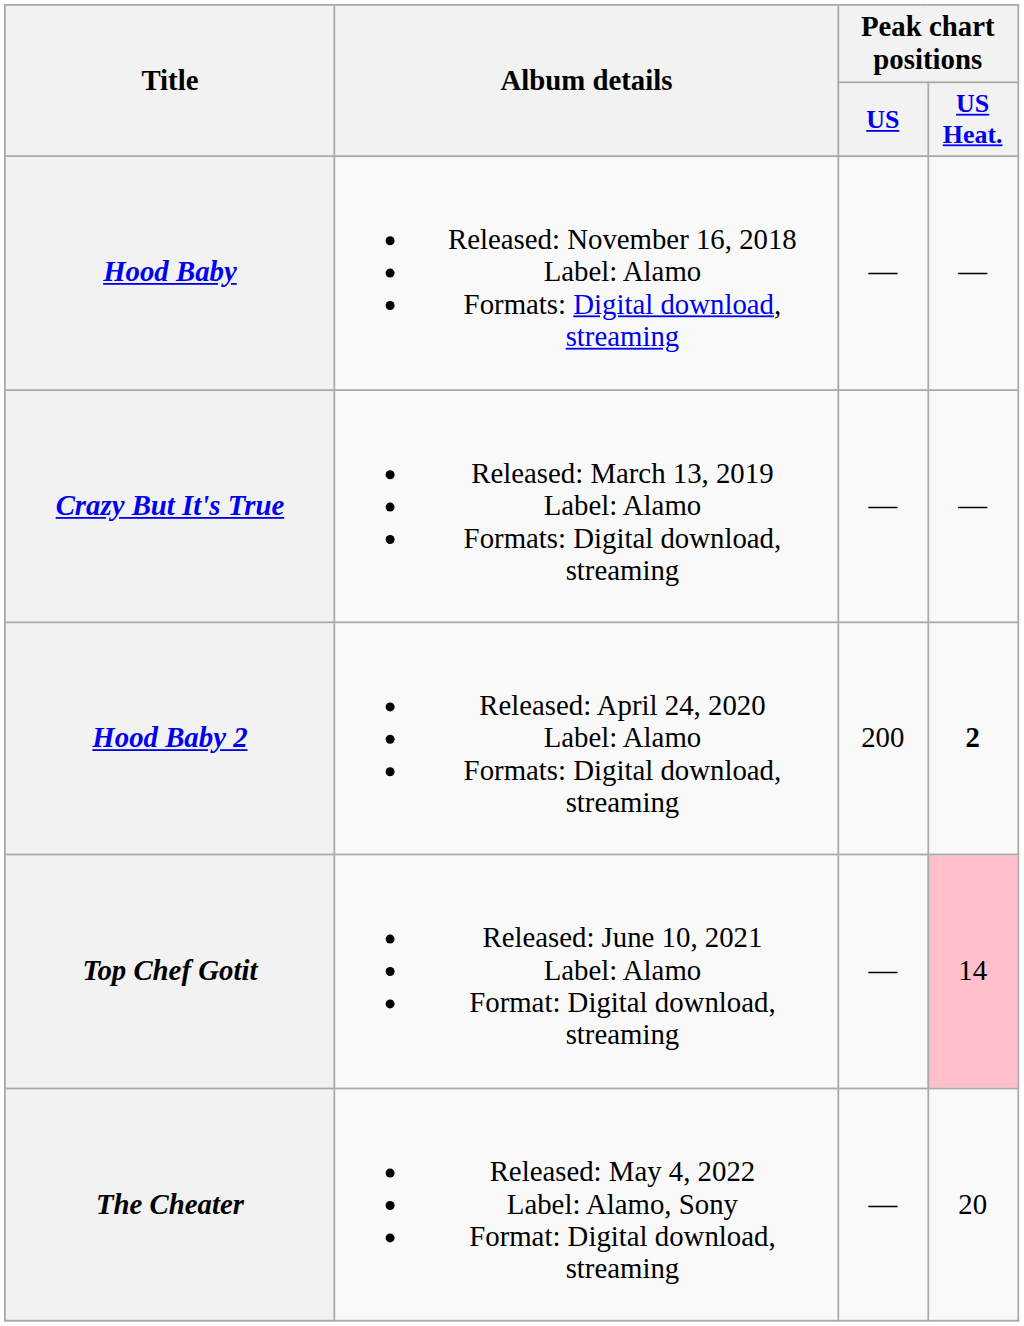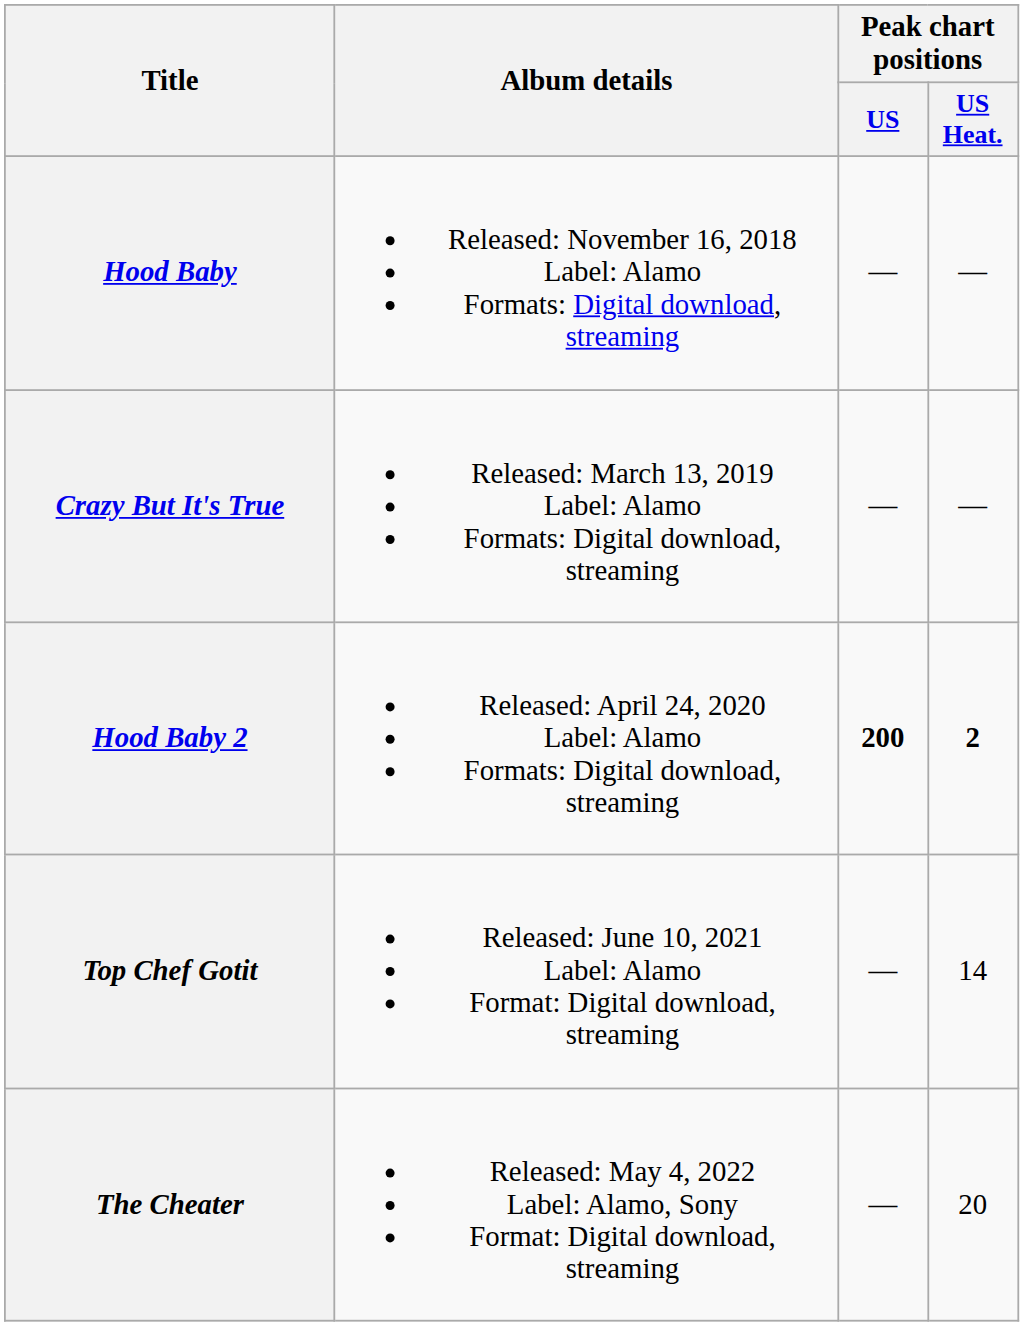(883, 738) normal -> (883, 738) bold
(973, 970) pink background -> (973, 970) no background
